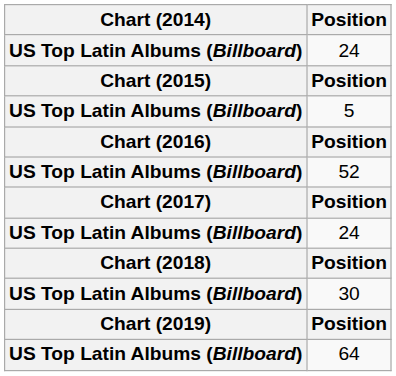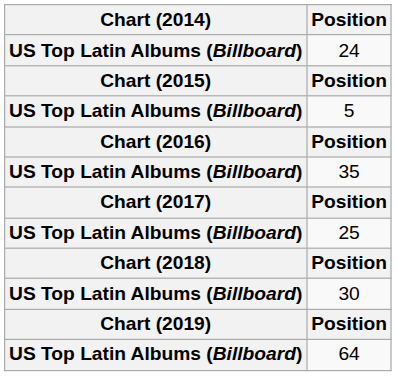(349, 171) 52 -> (349, 171) 35
(349, 232) 24 -> (349, 232) 25
